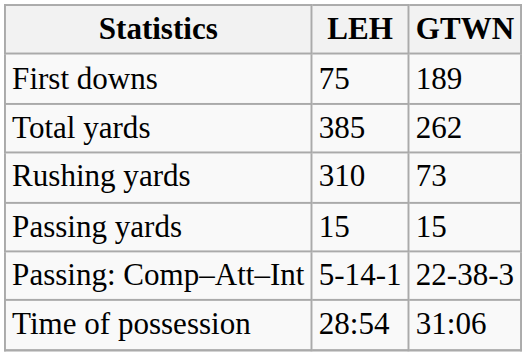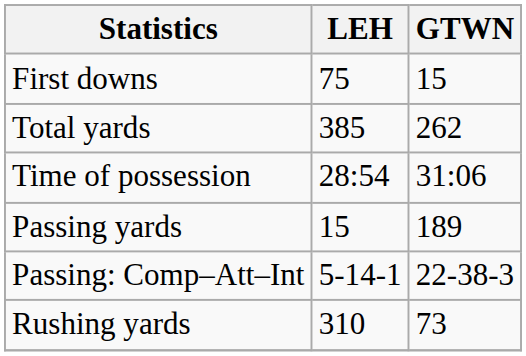(439, 78) 189 -> (431, 78) 15
rows swapped: (101, 176) <-> (131, 324)
(431, 226) 15 -> (439, 226) 189
